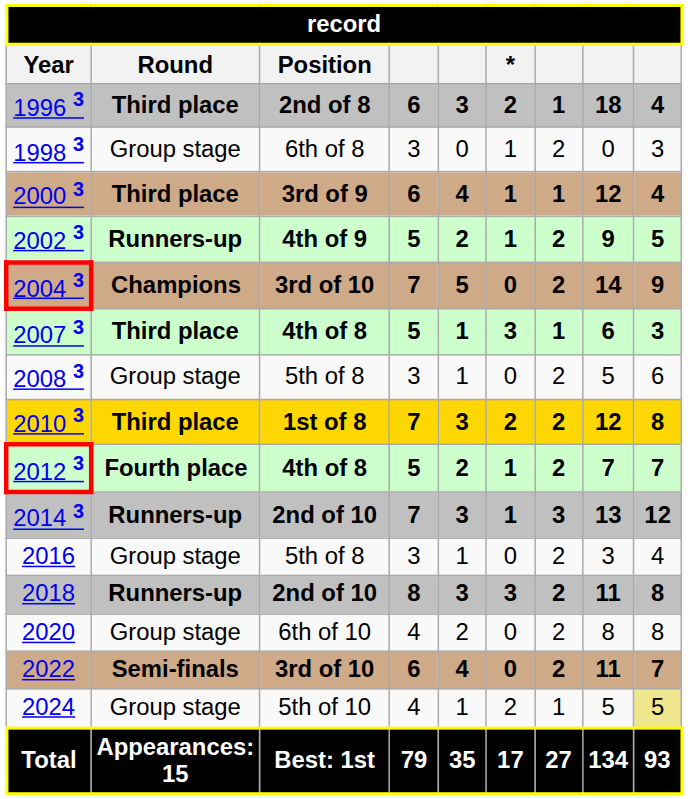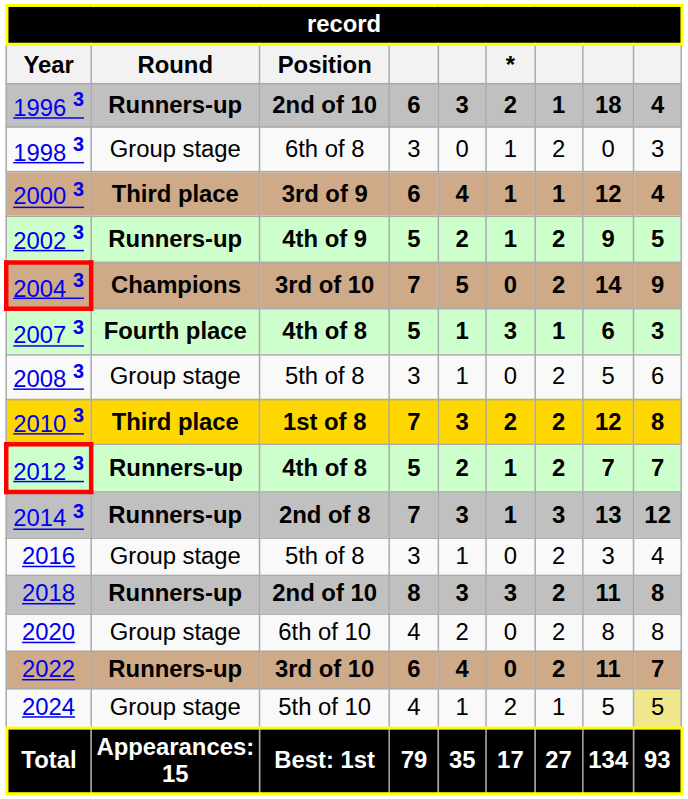(175, 105) Third place -> (175, 105) Runners-up
(325, 105) 2nd of 8 -> (325, 105) 2nd of 10
(175, 331) Third place -> (175, 331) Fourth place
(176, 468) Fourth place -> (176, 468) Runners-up
(325, 514) 2nd of 10 -> (325, 514) 2nd of 8
(175, 669) Semi-finals -> (175, 669) Runners-up
